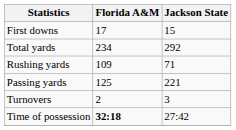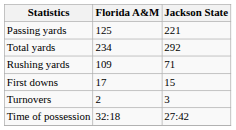rows swapped: (32, 30) <-> (37, 82)
(108, 116) bold -> (108, 116) normal
